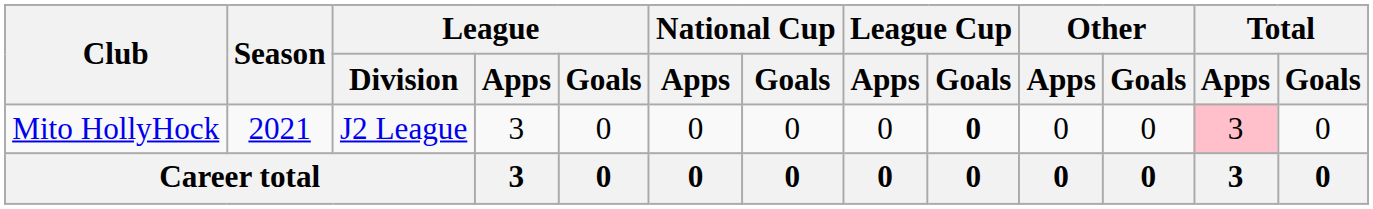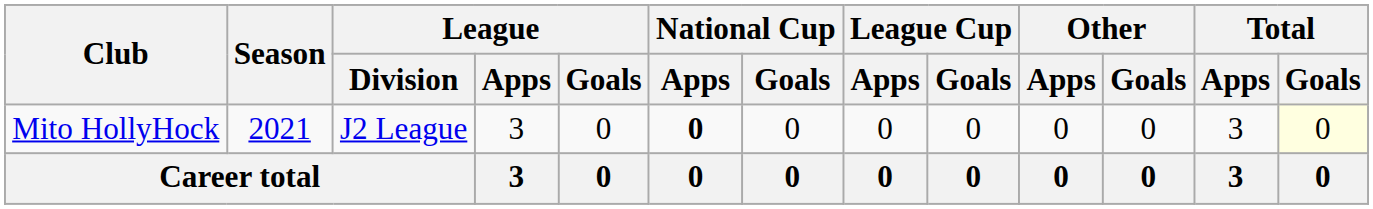(695, 128) normal -> (695, 128) bold
(973, 128) bold -> (973, 128) normal
(1236, 128) pink background -> (1236, 128) no background
(1323, 128) no background -> (1323, 128) lightyellow background
